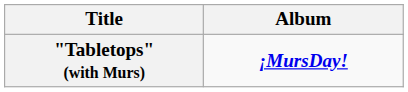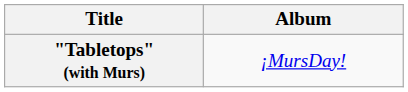(303, 60) bold -> (303, 60) normal
